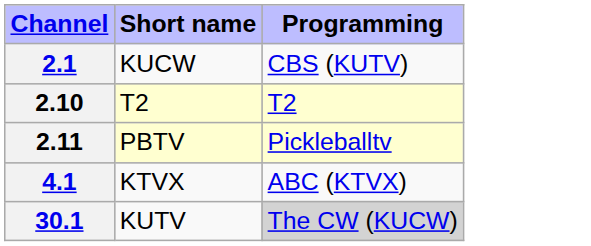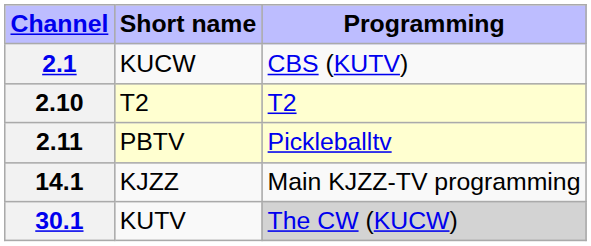- row: (59, 181)
+ row: (59, 181)
